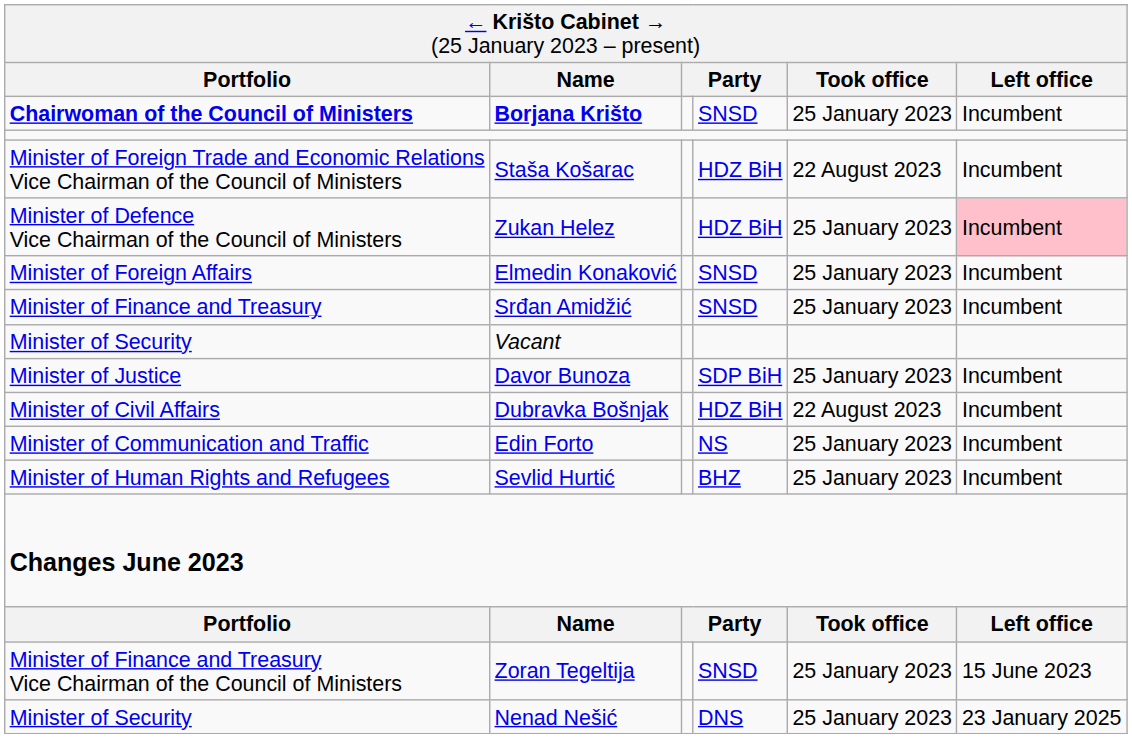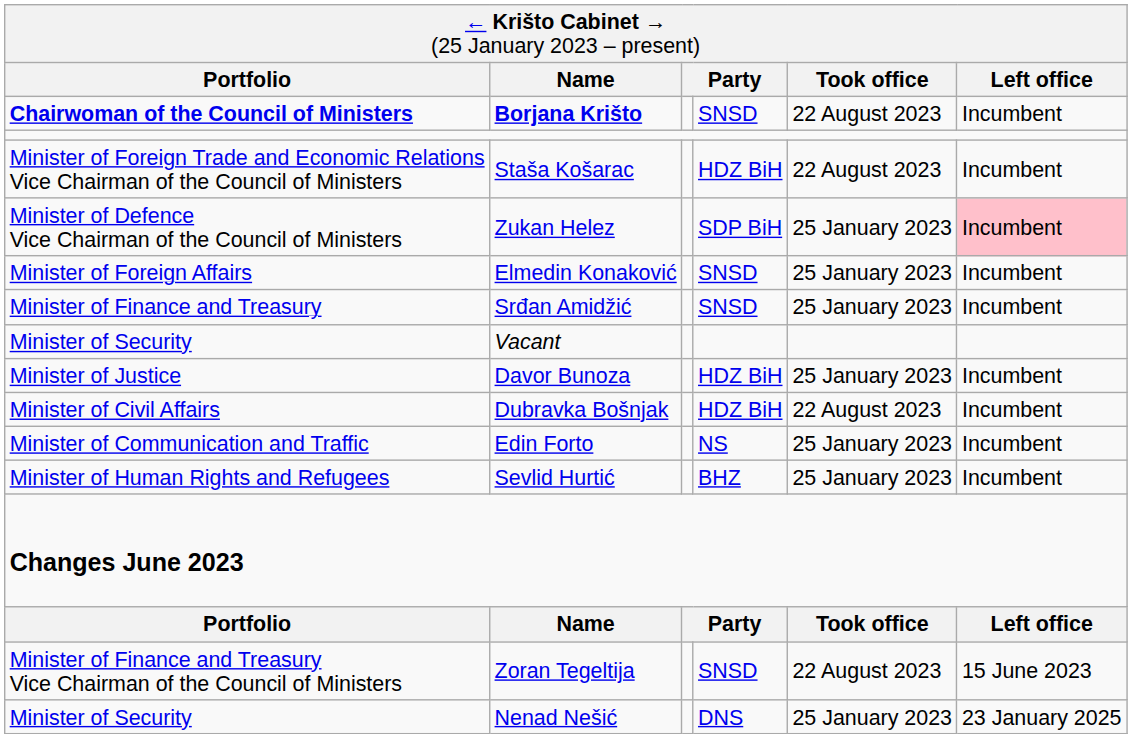(872, 114) 25 January 2023 -> (867, 114) 22 August 2023
(740, 227) HDZ BiH -> (740, 227) SDP BiH
(740, 375) SDP BiH -> (740, 375) HDZ BiH
(872, 670) 25 January 2023 -> (867, 670) 22 August 2023
